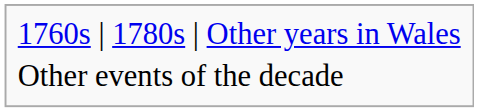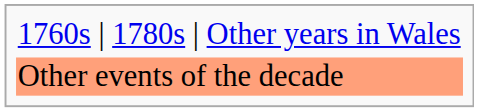(181, 76) no background -> (181, 76) lightsalmon background
